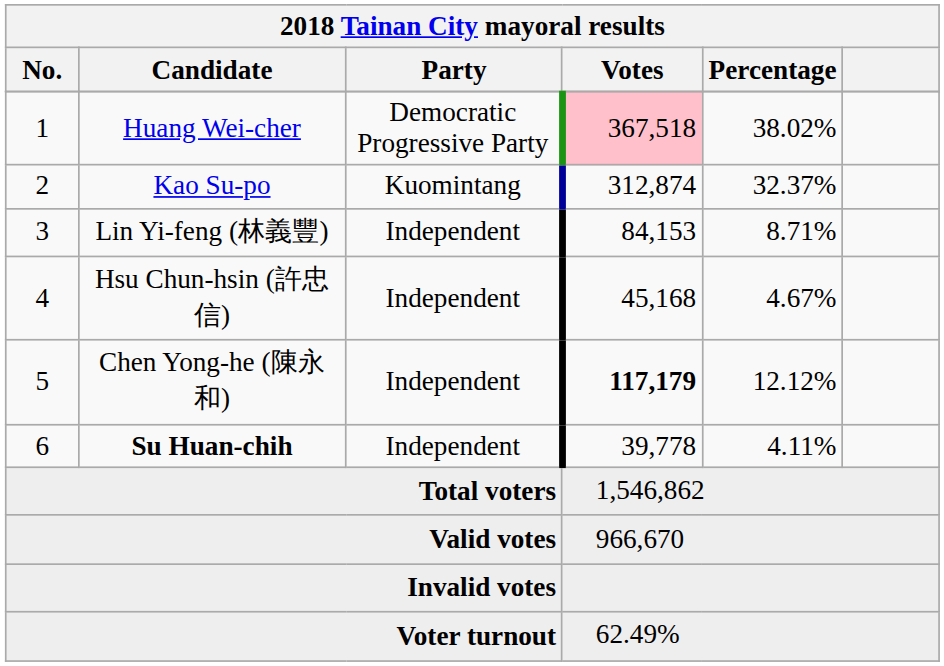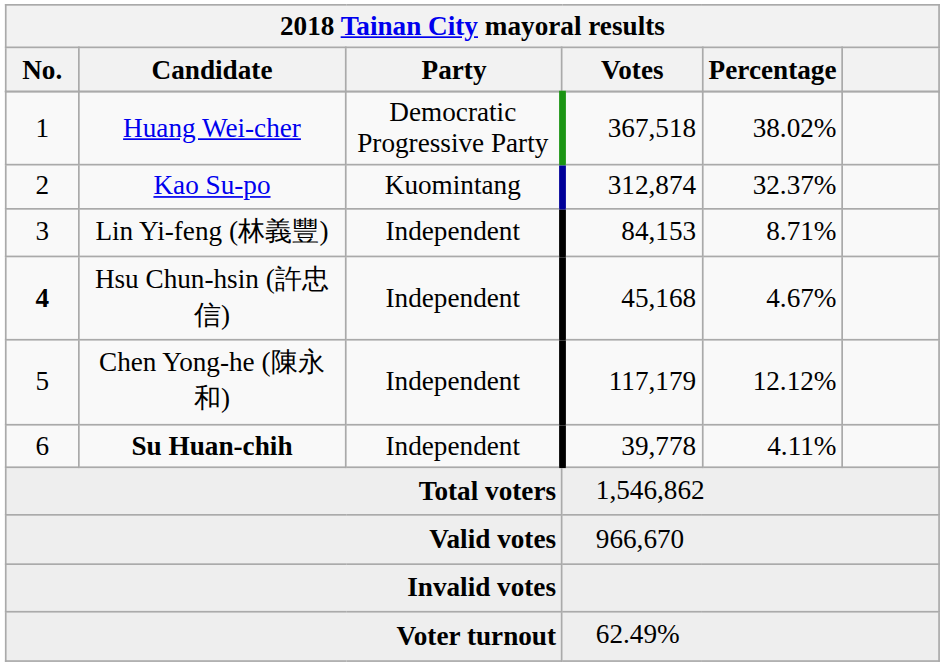(652, 127) pink background -> (652, 127) no background
(42, 297) normal -> (42, 297) bold
(653, 381) bold -> (652, 381) normal
